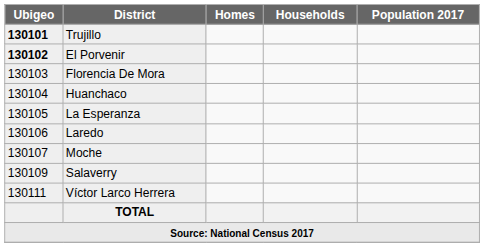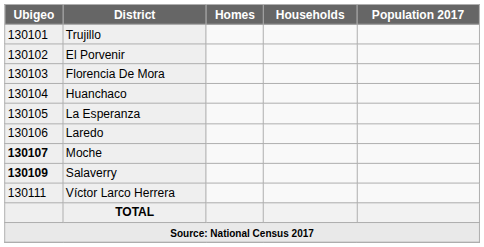(28, 34) bold -> (28, 34) normal
(28, 54) bold -> (28, 54) normal
(28, 153) normal -> (28, 153) bold
(28, 173) normal -> (28, 173) bold
